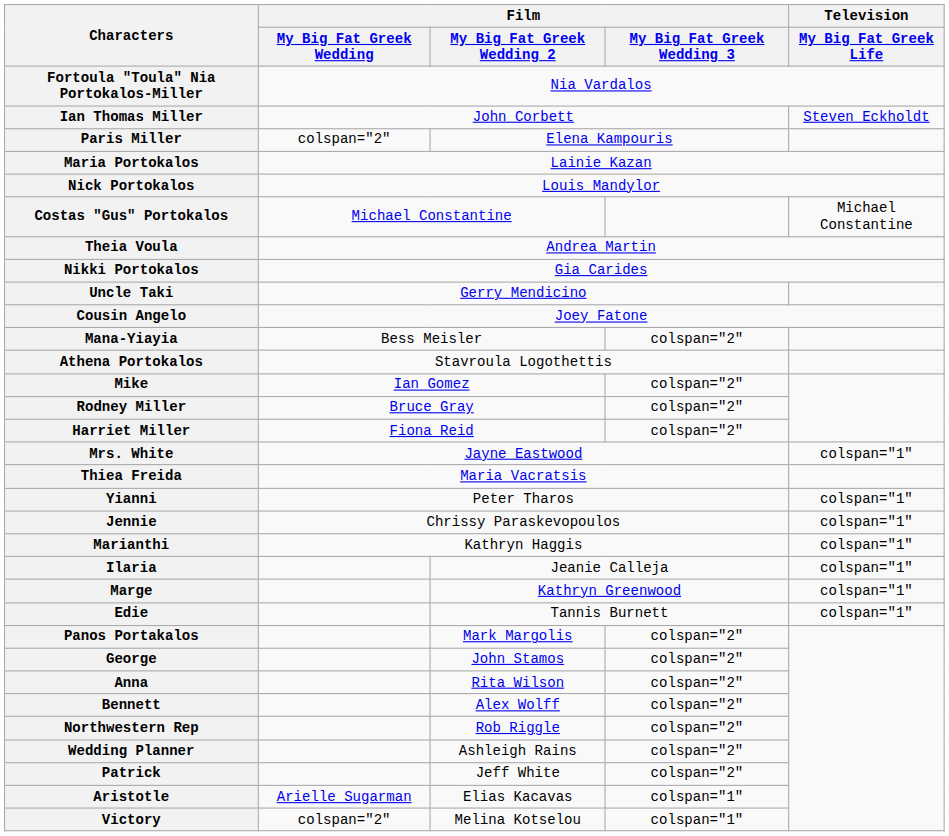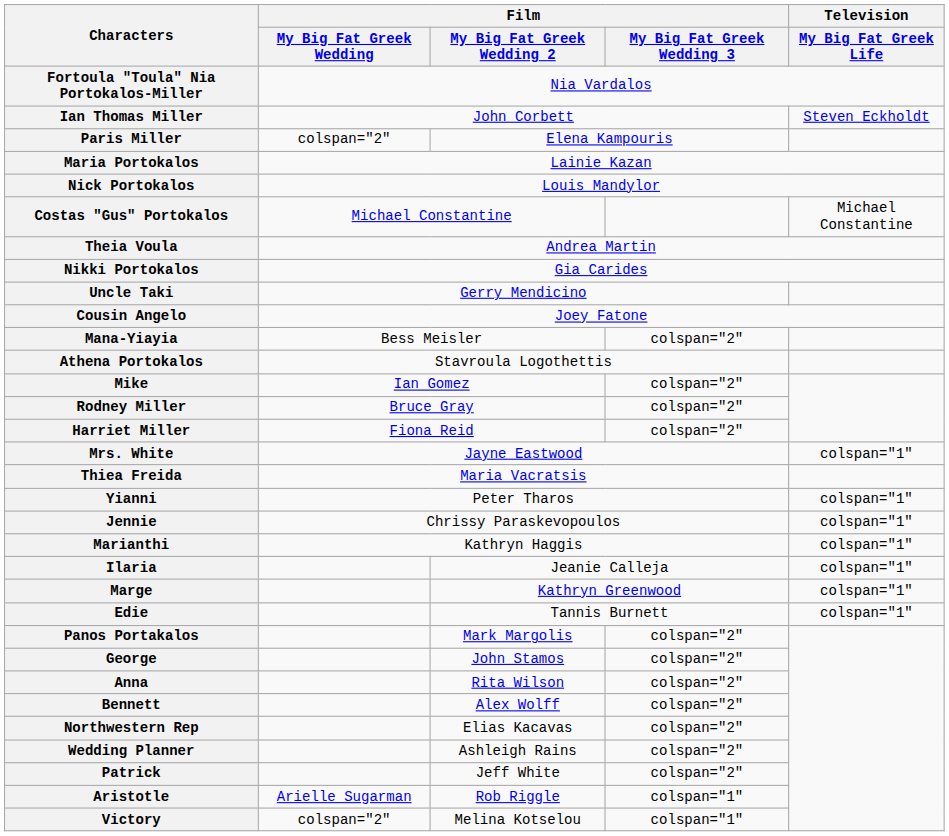(518, 728) Rob Riggle -> (518, 728) Elias Kacavas
(518, 797) Elias Kacavas -> (518, 797) Rob Riggle
